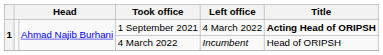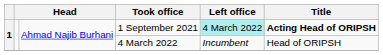(232, 27) no background -> (232, 27) paleturquoise background
